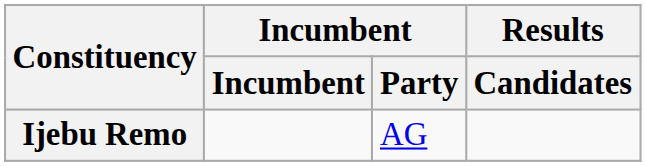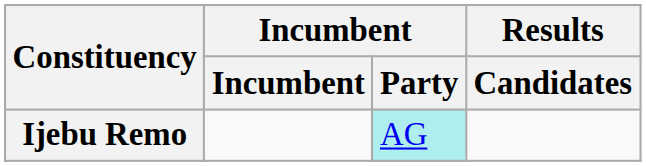(404, 134) no background -> (404, 134) paleturquoise background
